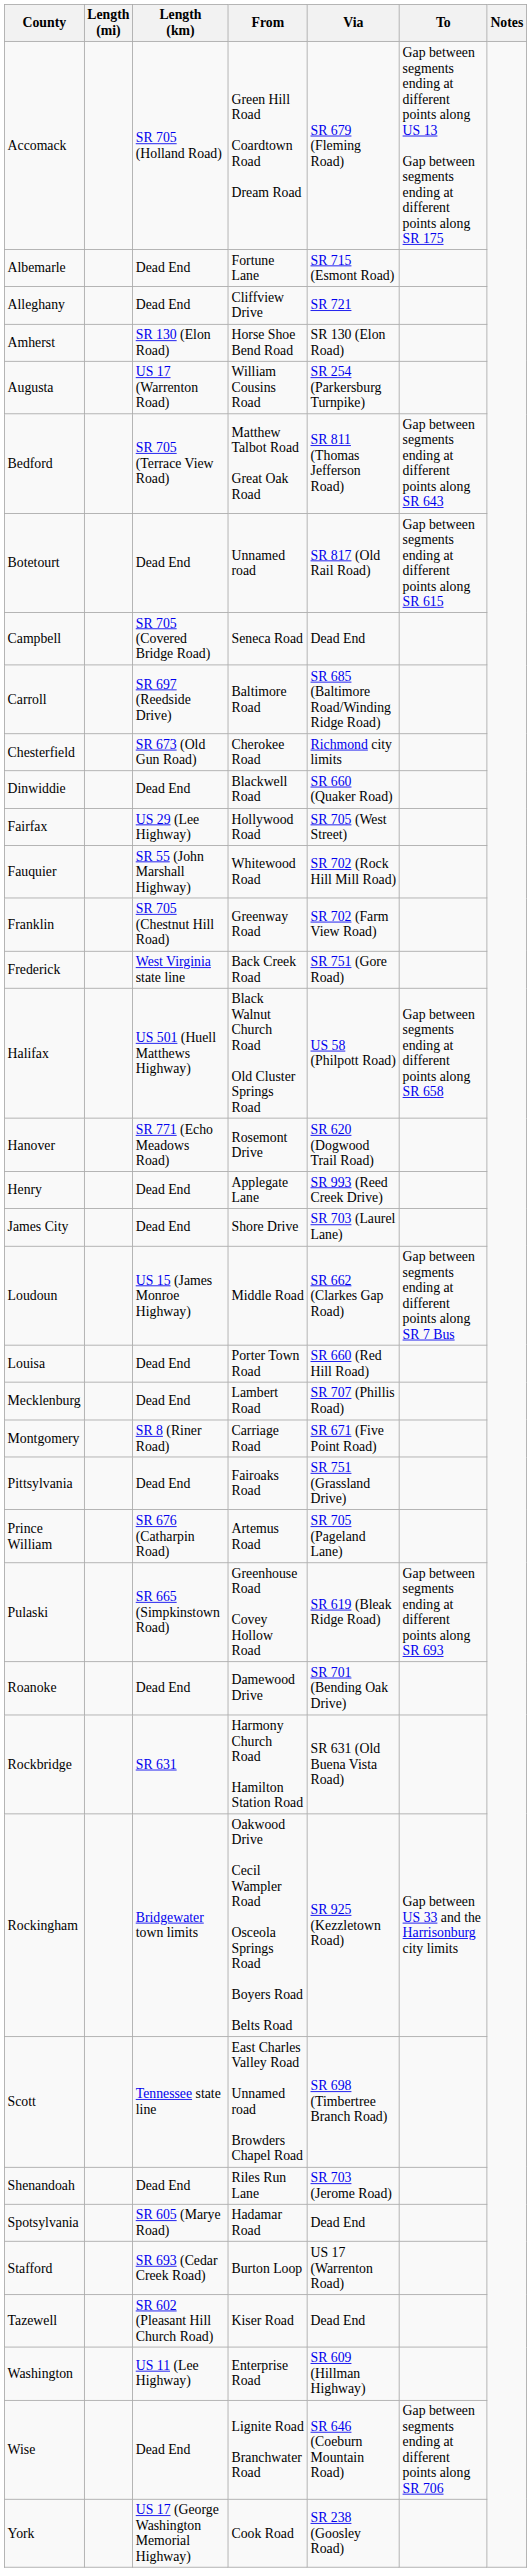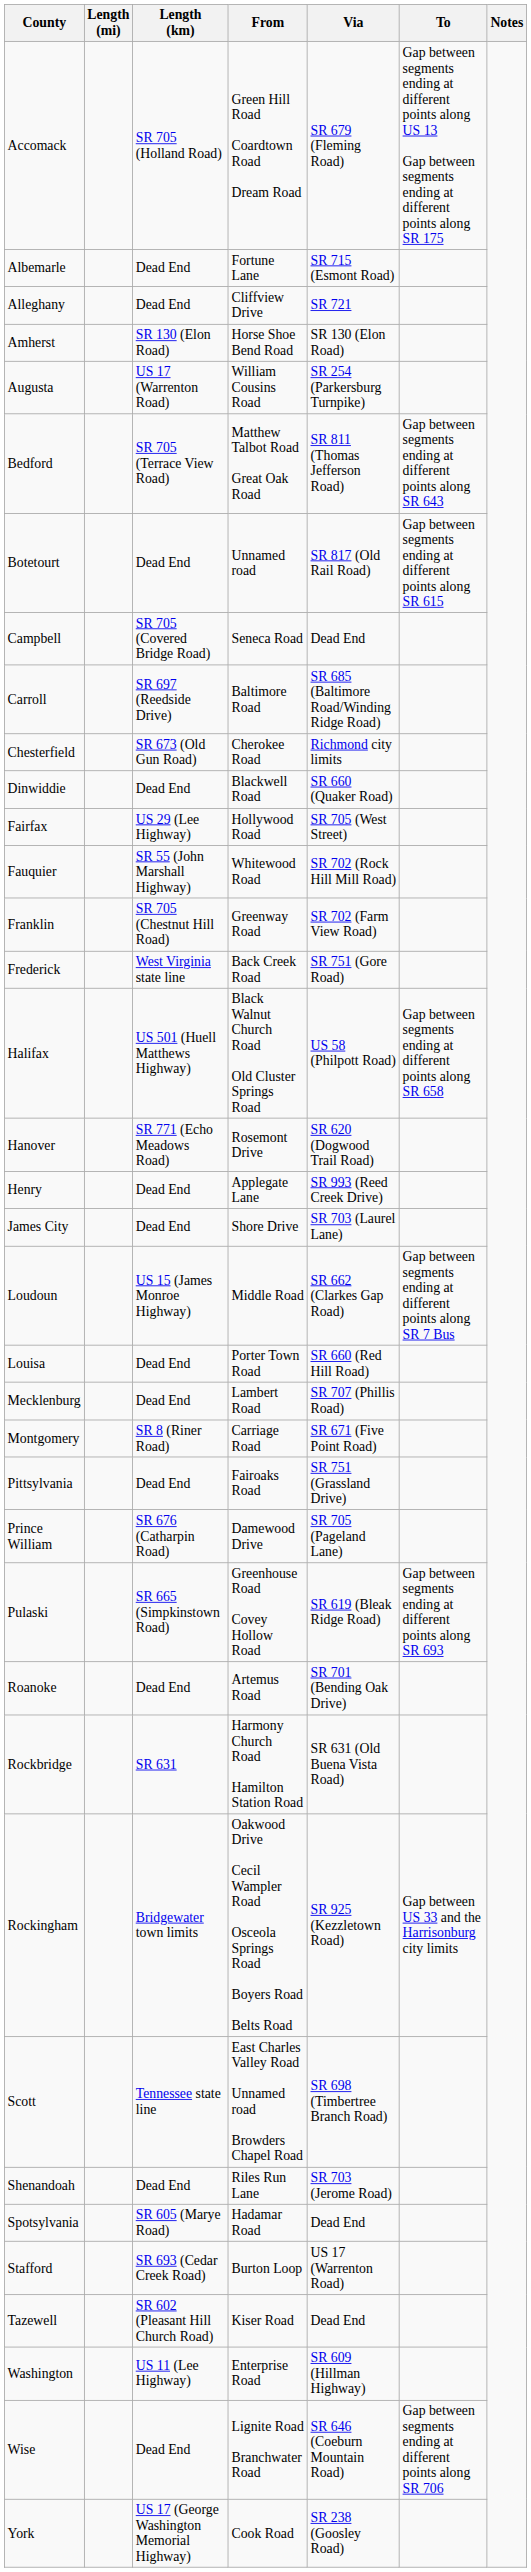(255, 1536) Artemus Road -> (263, 1536) Damewood Drive
(263, 1688) Damewood Drive -> (255, 1688) Artemus Road
